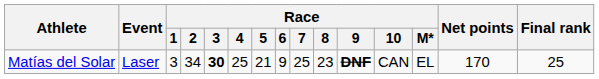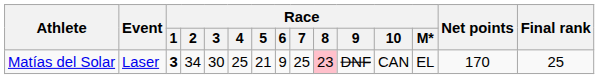(174, 62) normal -> (174, 62) bold
(216, 62) bold -> (216, 62) normal
(325, 62) no background -> (325, 62) pink background
(356, 62) bold -> (356, 62) normal
